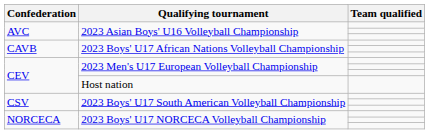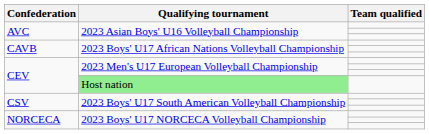(107, 84) no background -> (107, 84) lightgreen background
